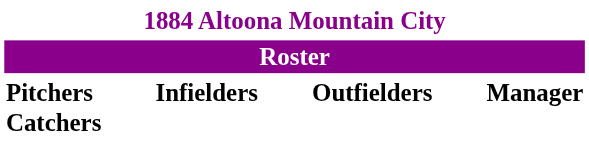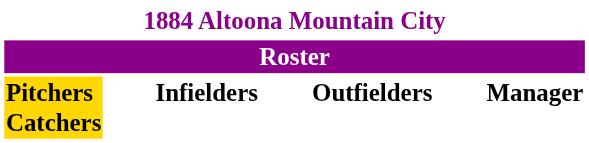(54, 107) no background -> (54, 107) gold background
